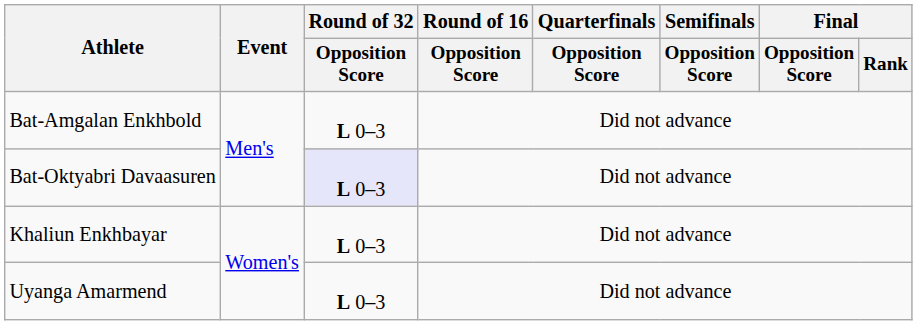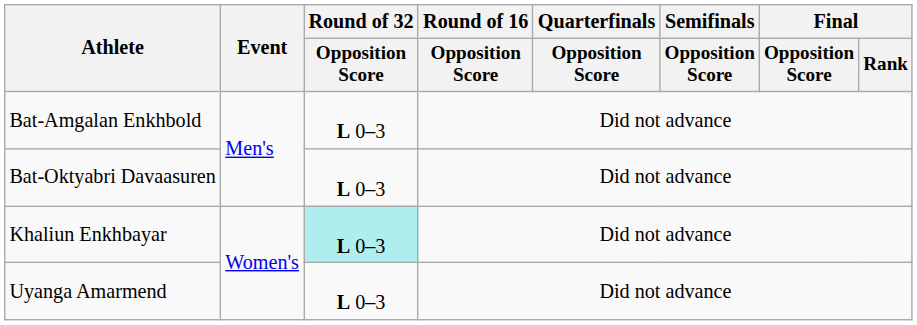(361, 189) lavender background -> (361, 189) no background
(361, 246) no background -> (361, 246) paleturquoise background
